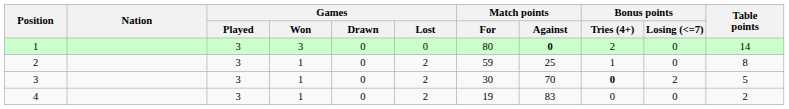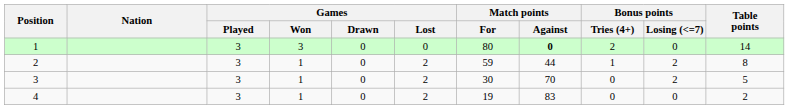(550, 63) 25 -> (550, 63) 44
(675, 63) 0 -> (675, 63) 2
(612, 79) bold -> (612, 79) normal
